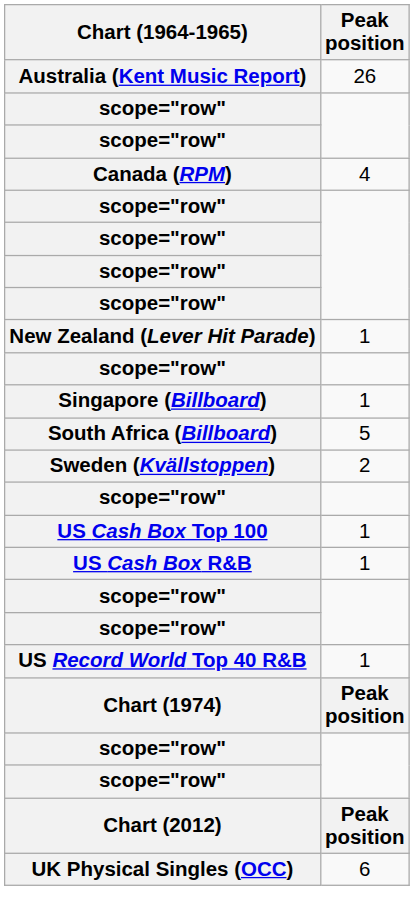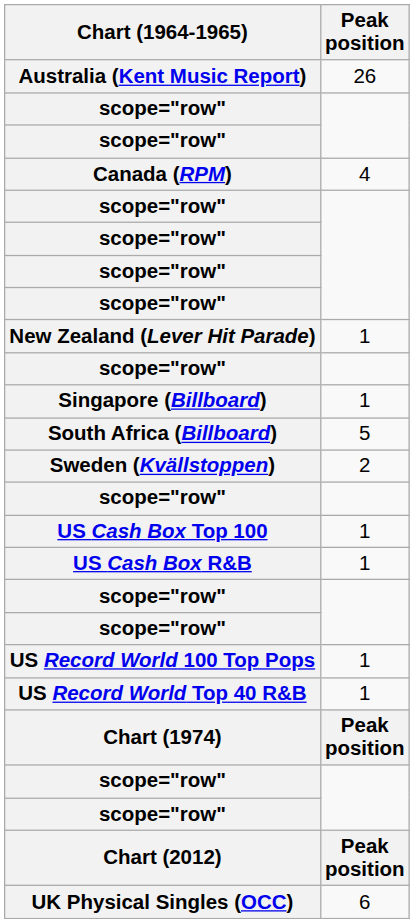+ row: (162, 660)
